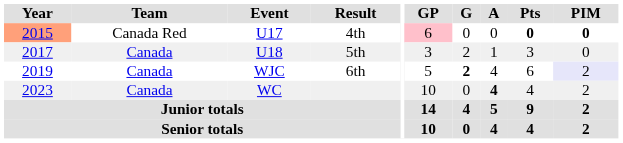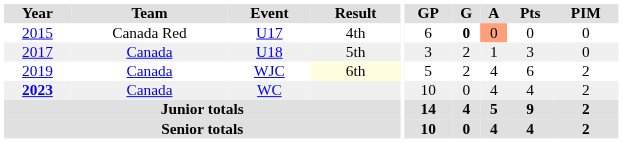(37, 32) lightsalmon background -> (37, 32) no background
(428, 32) pink background -> (428, 32) no background
(466, 32) normal -> (466, 32) bold
(494, 32) no background -> (494, 32) lightsalmon background
(530, 32) bold -> (530, 32) normal
(586, 32) bold -> (586, 32) normal
(356, 71) no background -> (356, 71) lightyellow background
(466, 71) bold -> (466, 71) normal
(586, 71) lavender background -> (586, 71) no background
(37, 90) normal -> (37, 90) bold
(494, 90) bold -> (494, 90) normal
